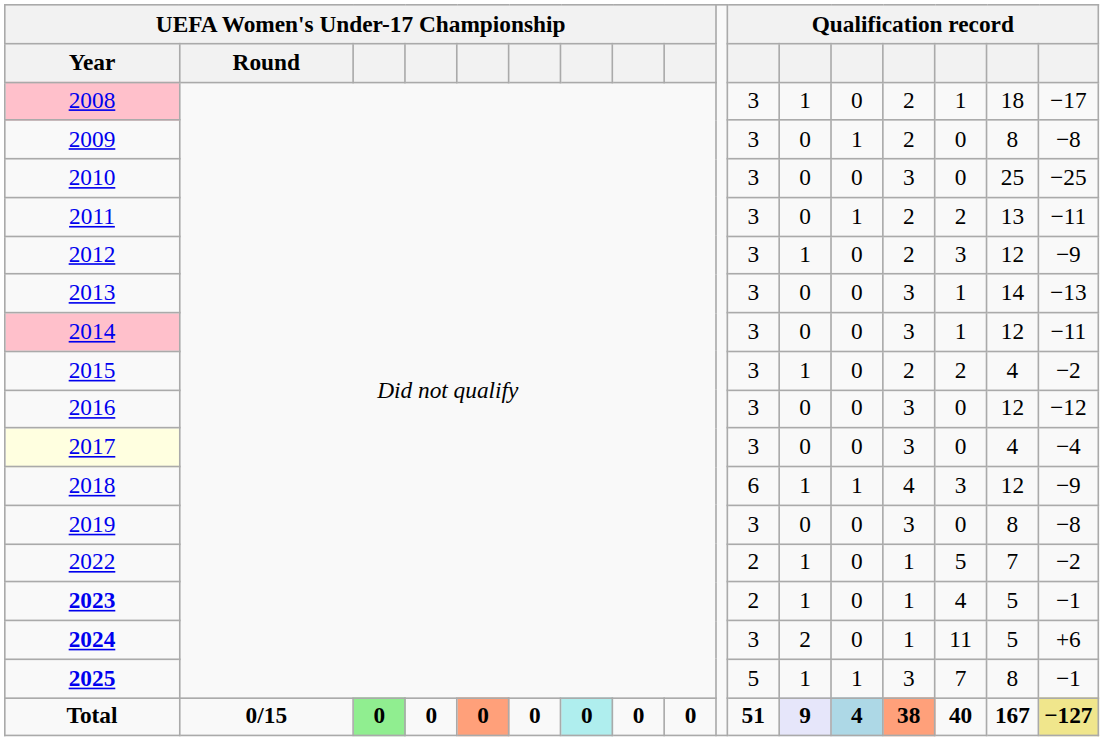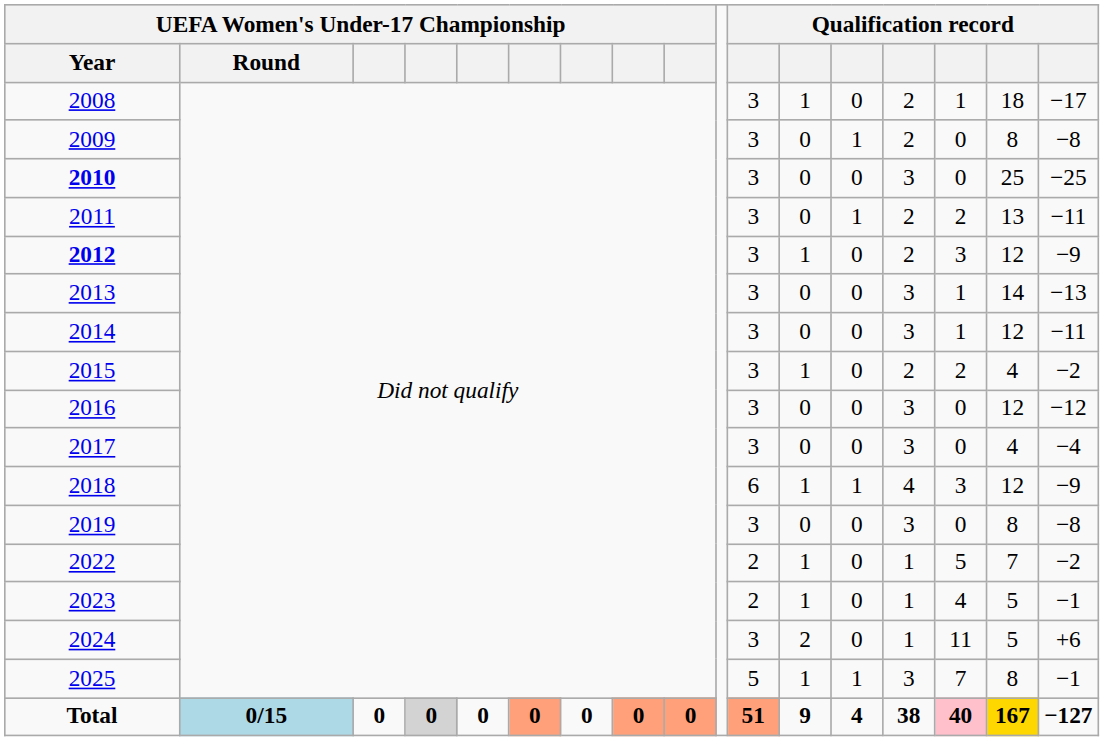(92, 101) pink background -> (92, 101) no background
(92, 178) normal -> (92, 178) bold
(92, 254) normal -> (92, 254) bold
(92, 331) pink background -> (92, 331) no background
(92, 447) lightyellow background -> (92, 447) no background
(92, 601) bold -> (92, 601) normal
(92, 639) bold -> (92, 639) normal
(92, 678) bold -> (92, 678) normal
(266, 716) no background -> (266, 716) lightblue background
(379, 716) lightgreen background -> (379, 716) no background
(431, 716) no background -> (431, 716) lightgrey background
(483, 716) lightsalmon background -> (483, 716) no background
(535, 716) no background -> (535, 716) lightsalmon background
(587, 716) paleturquoise background -> (587, 716) no background
(639, 716) no background -> (639, 716) lightsalmon background
(690, 716) no background -> (690, 716) lightsalmon background
(753, 716) no background -> (753, 716) lightsalmon background
(805, 716) lavender background -> (805, 716) no background
(857, 716) lightblue background -> (857, 716) no background
(909, 716) lightsalmon background -> (909, 716) no background
(961, 716) no background -> (961, 716) pink background
(1012, 716) no background -> (1012, 716) gold background
(1068, 716) khaki background -> (1068, 716) no background
